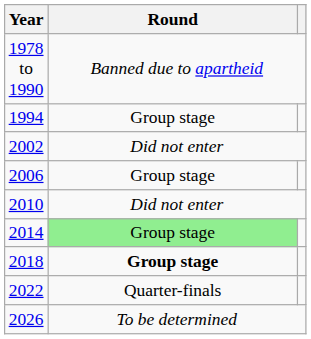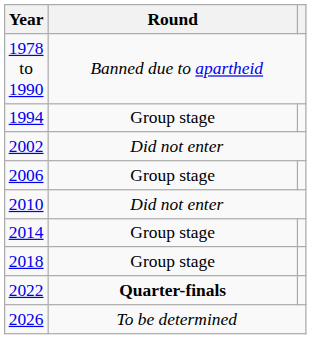(173, 232) lightgreen background -> (173, 232) no background
(173, 261) bold -> (173, 261) normal
(173, 290) normal -> (173, 290) bold
